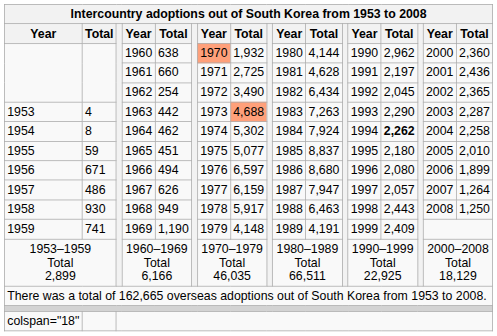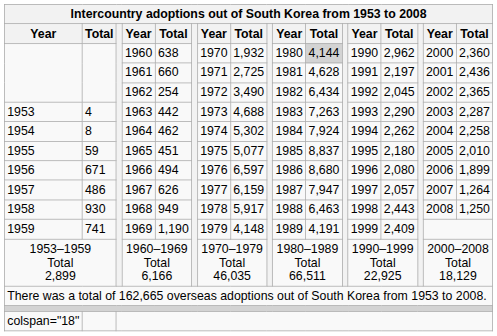(214, 53) lightsalmon background -> (214, 53) no background
(324, 53) no background -> (324, 53) lightgrey background
(249, 111) lightsalmon background -> (249, 111) no background
(399, 131) bold -> (399, 131) normal
